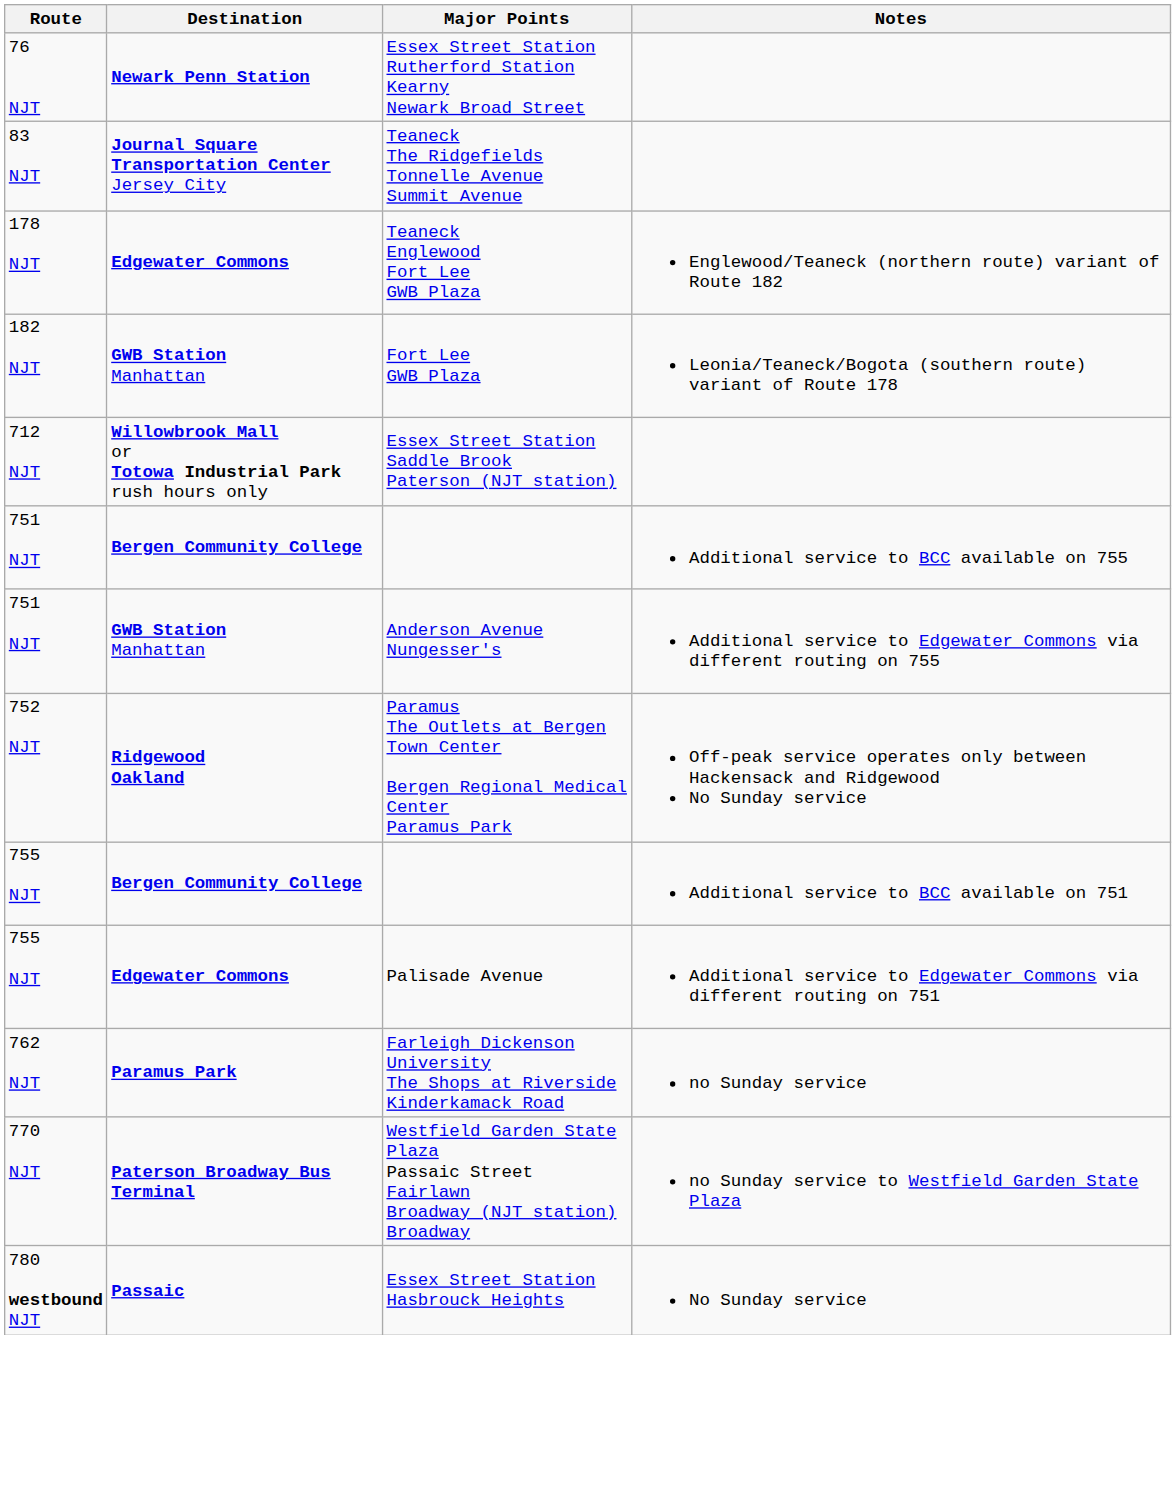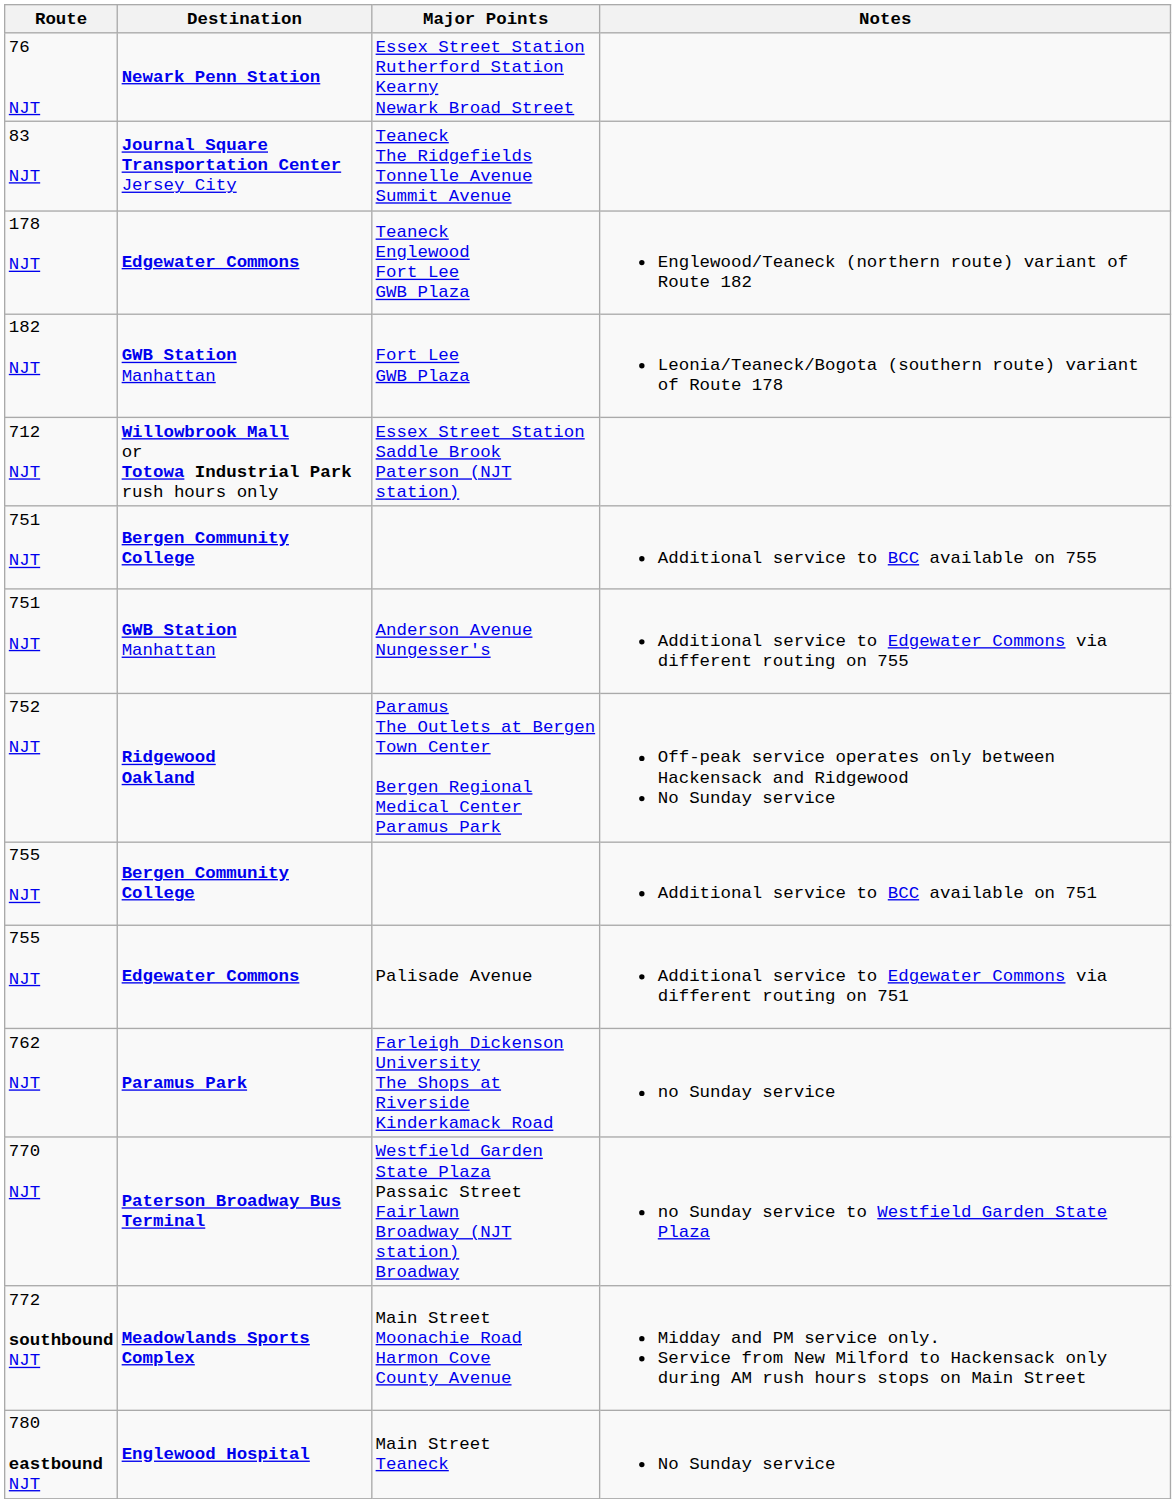+ row: (61, 1331)
- row: (56, 1290)
+ row: (61, 1454)
